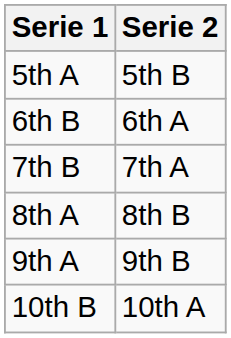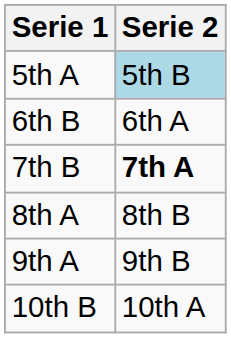(156, 74) no background -> (156, 74) lightblue background
(155, 167) normal -> (158, 167) bold
